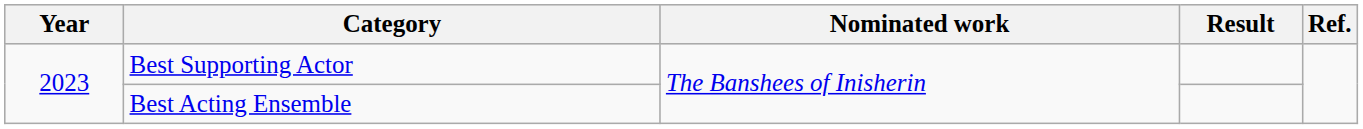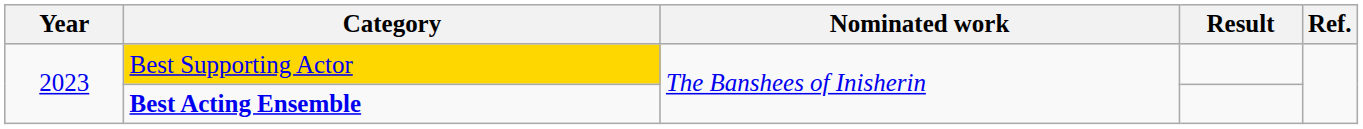(241, 63) no background -> (241, 63) gold background
(240, 103) normal -> (245, 103) bold
